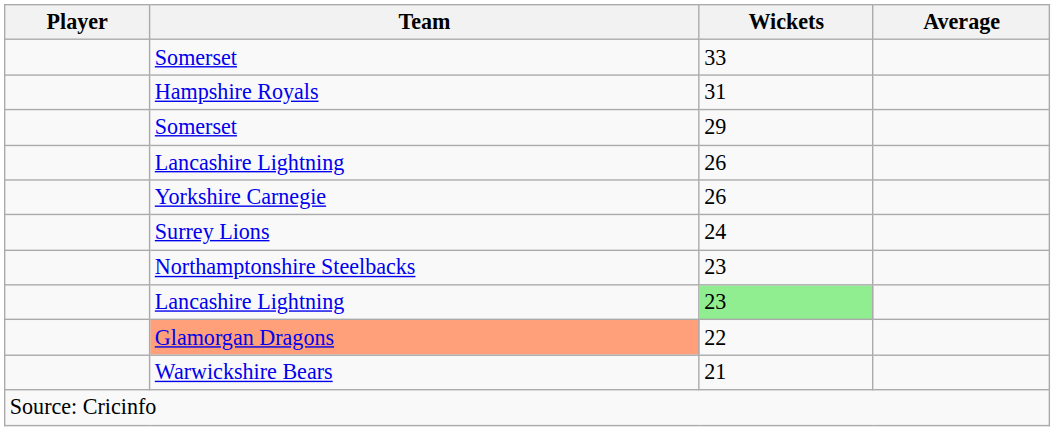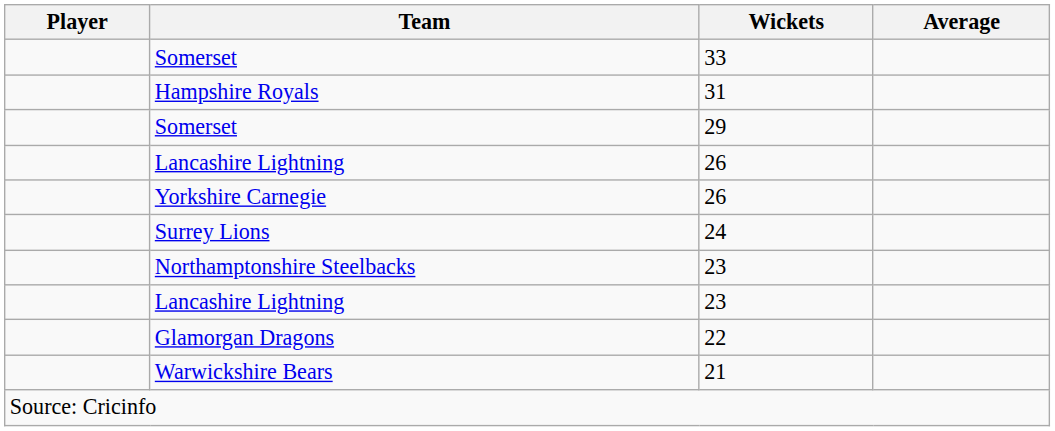(715, 302) lightgreen background -> (715, 302) no background
(244, 337) lightsalmon background -> (244, 337) no background
